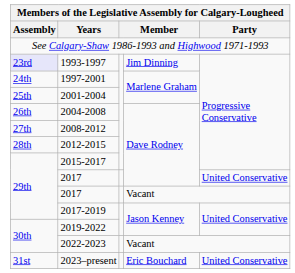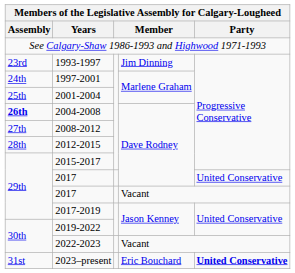(23, 62) lavender background -> (17, 62) no background
(22, 112) normal -> (18, 112) bold
(245, 260) normal -> (242, 260) bold
